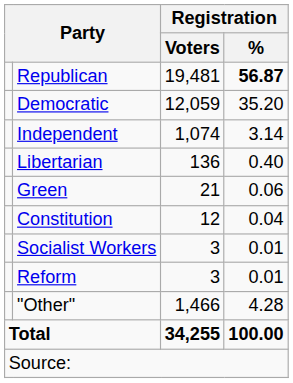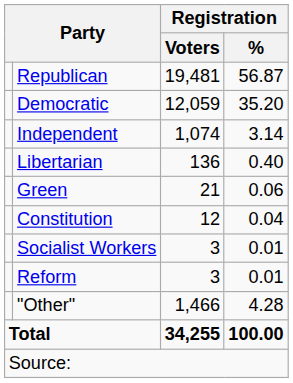(261, 76) bold -> (261, 76) normal
